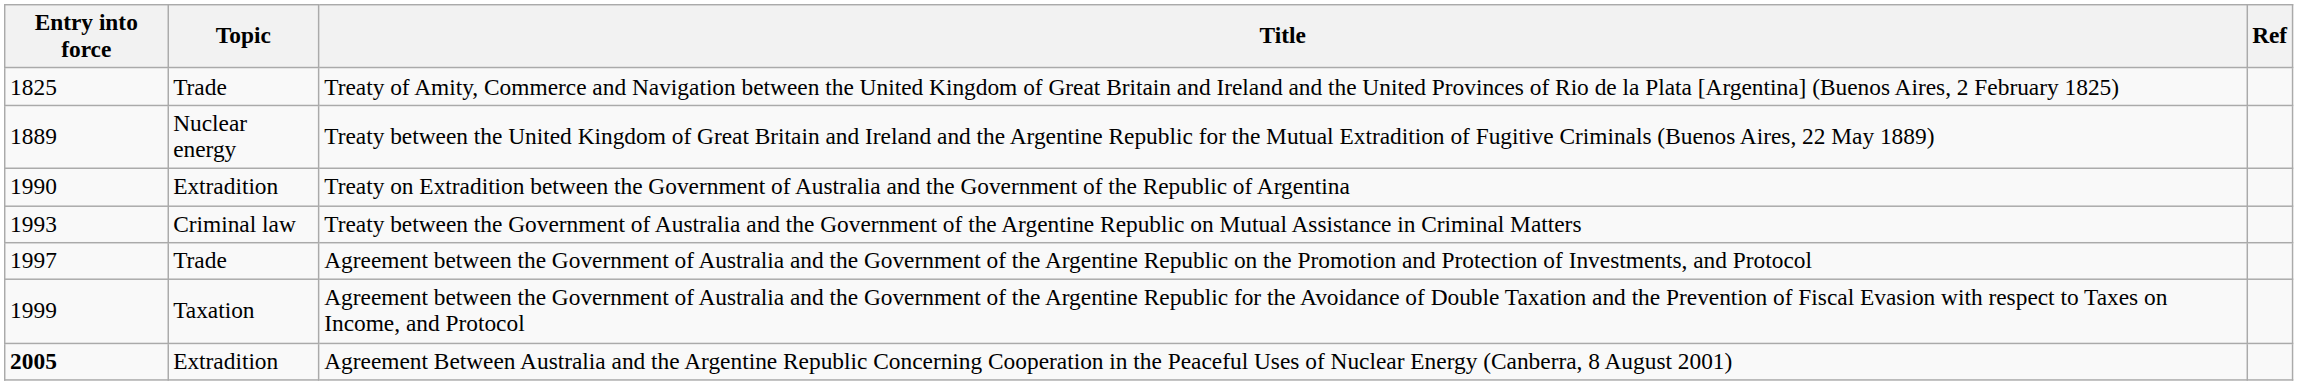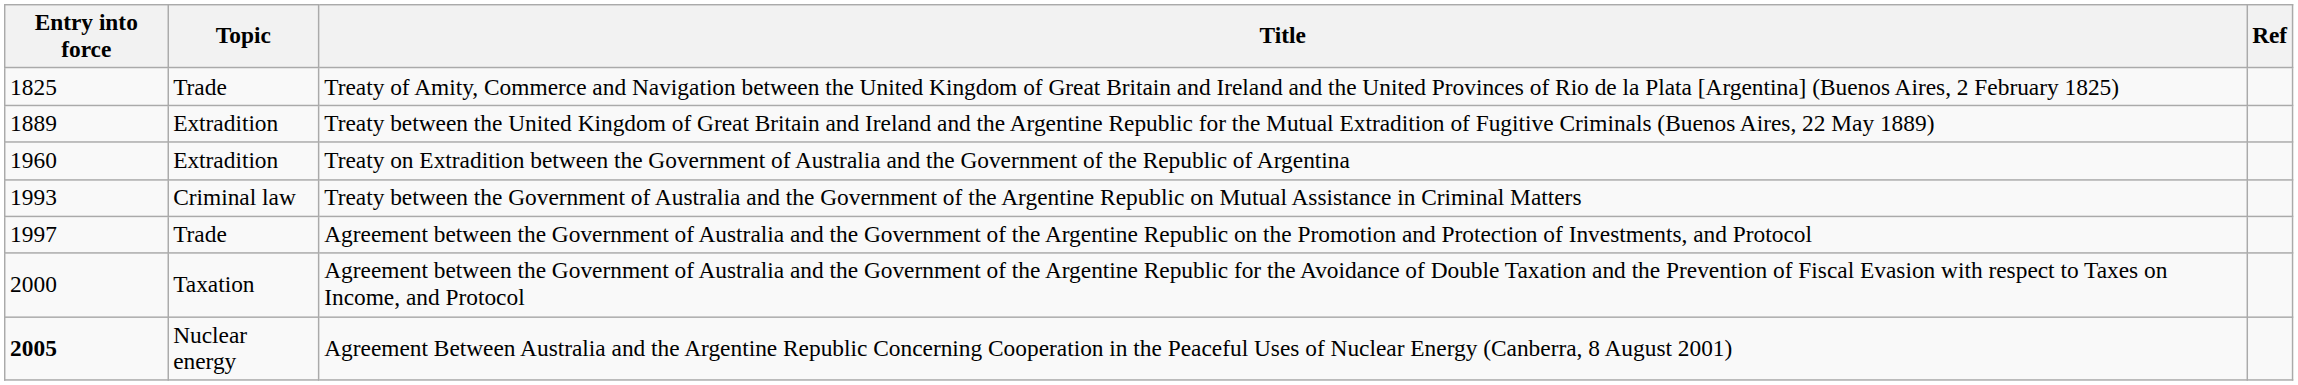(210, 136) Nuclear energy -> (226, 123) Extradition
(33, 186) 1990 -> (33, 160) 1960
(33, 311) 1999 -> (33, 284) 2000
(226, 361) Extradition -> (210, 348) Nuclear energy
